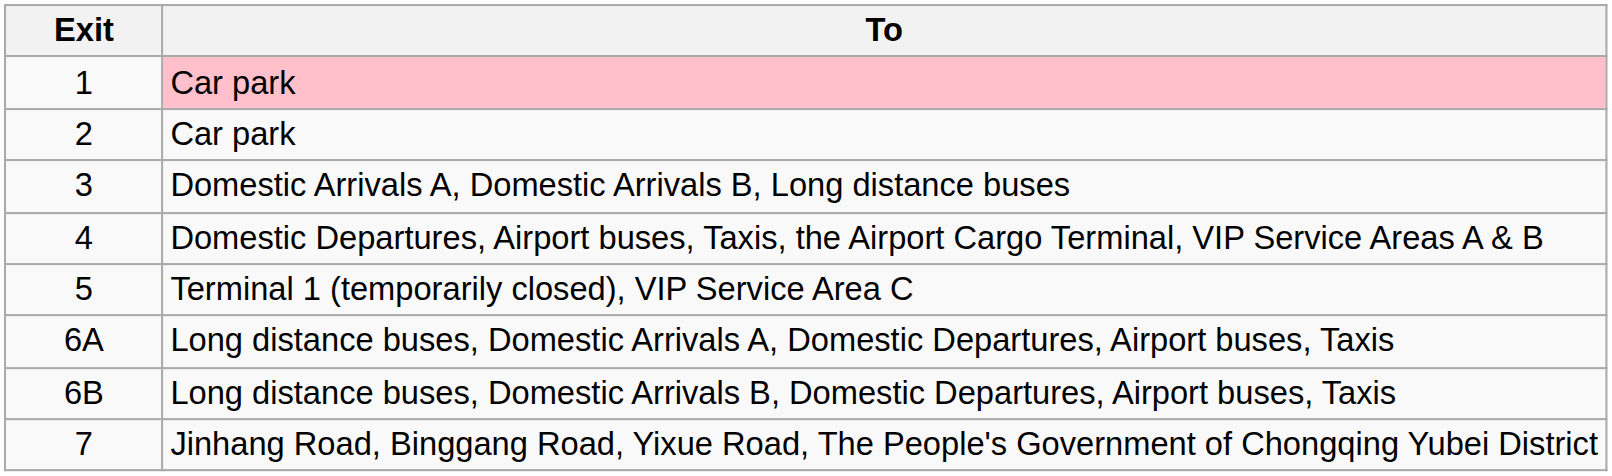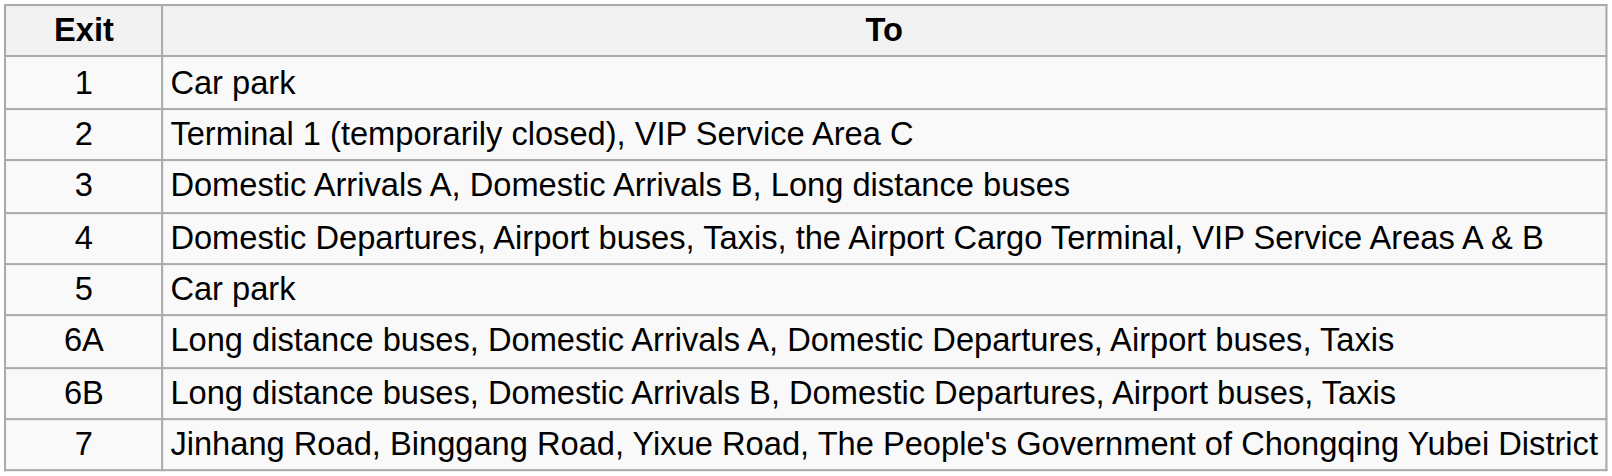(233, 82) pink background -> (233, 82) no background
(233, 133) Car park -> (542, 133) Terminal 1 (temporarily closed), VIP Service Area C
(542, 289) Terminal 1 (temporarily closed), VIP Service Area C -> (233, 289) Car park
